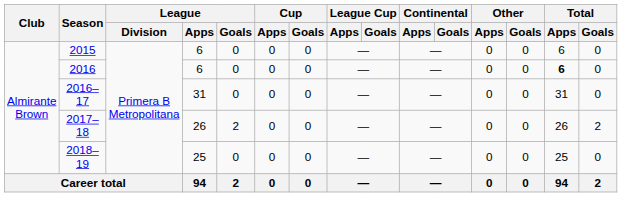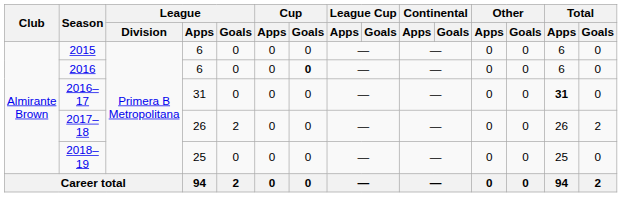(308, 69) normal -> (308, 69) bold
(562, 69) bold -> (562, 69) normal
(562, 94) normal -> (562, 94) bold
